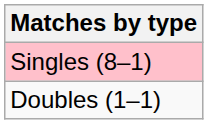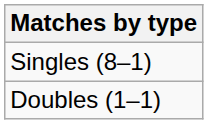(81, 61) pink background -> (81, 61) no background
